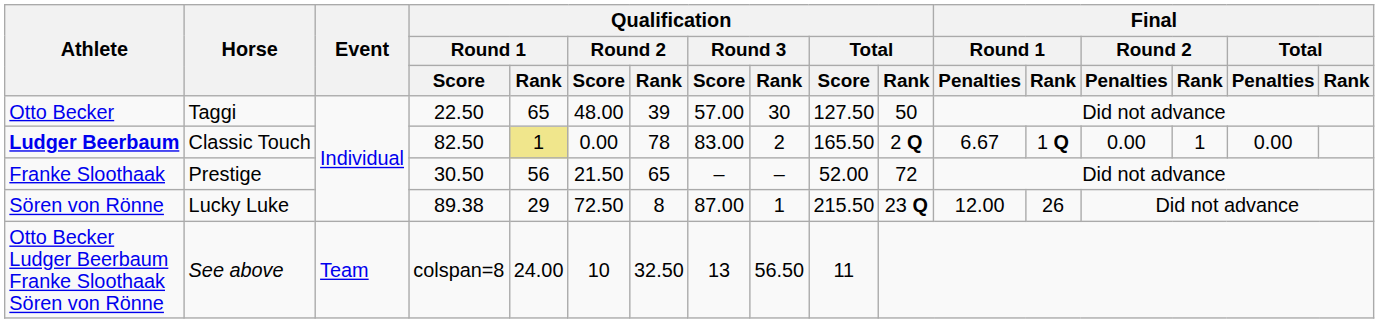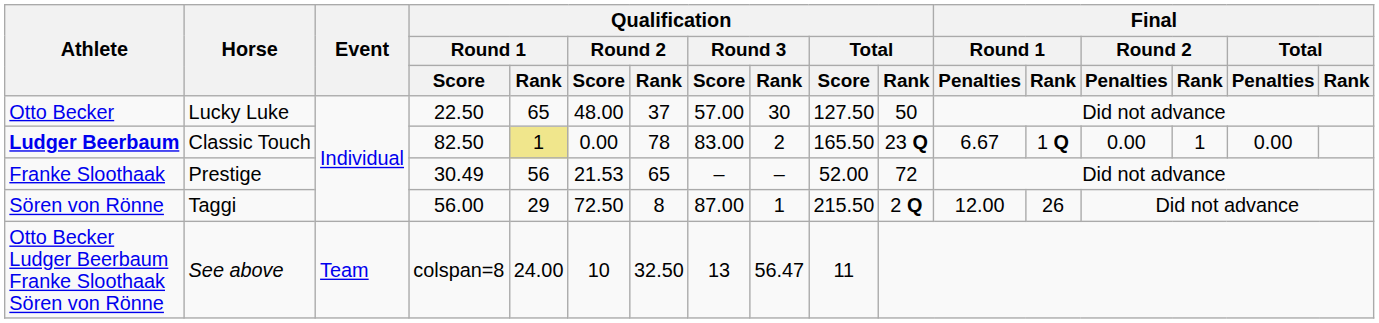(212, 111) Taggi -> (239, 111) Lucky Luke
(659, 111) 39 -> (659, 111) 37
(906, 143) 2 Q -> (906, 143) 23 Q
(459, 174) 30.50 -> (459, 174) 30.49
(599, 174) 21.50 -> (599, 174) 21.53
(239, 206) Lucky Luke -> (212, 206) Taggi
(459, 206) 89.38 -> (459, 206) 56.00
(906, 206) 23 Q -> (906, 206) 2 Q
(779, 270) 56.50 -> (779, 270) 56.47
